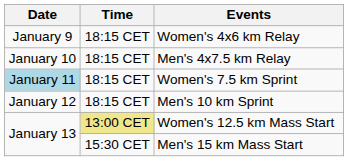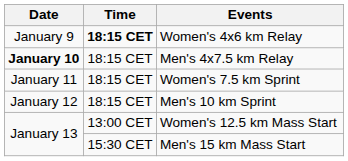(117, 36) normal -> (120, 36) bold
(42, 58) normal -> (44, 58) bold
(42, 79) lightblue background -> (44, 79) no background
(117, 123) khaki background -> (120, 123) no background
